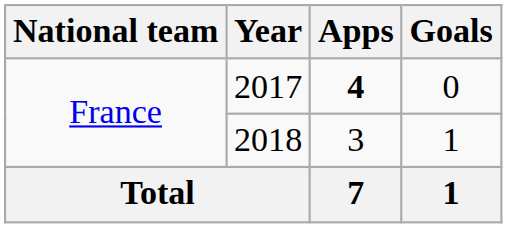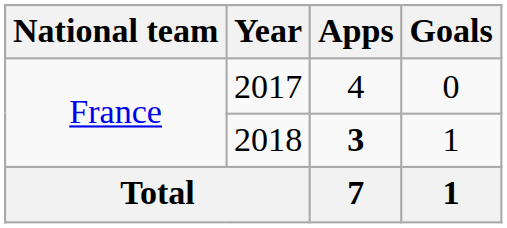(356, 85) bold -> (356, 85) normal
(356, 139) normal -> (356, 139) bold
